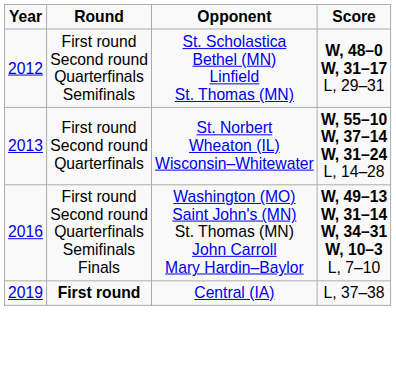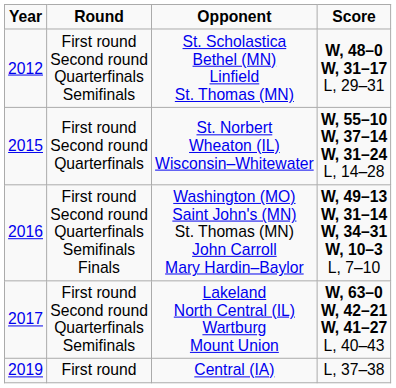(26, 146) 2013 -> (26, 146) 2015
+ row: (234, 319)
(99, 292) bold -> (99, 370) normal
